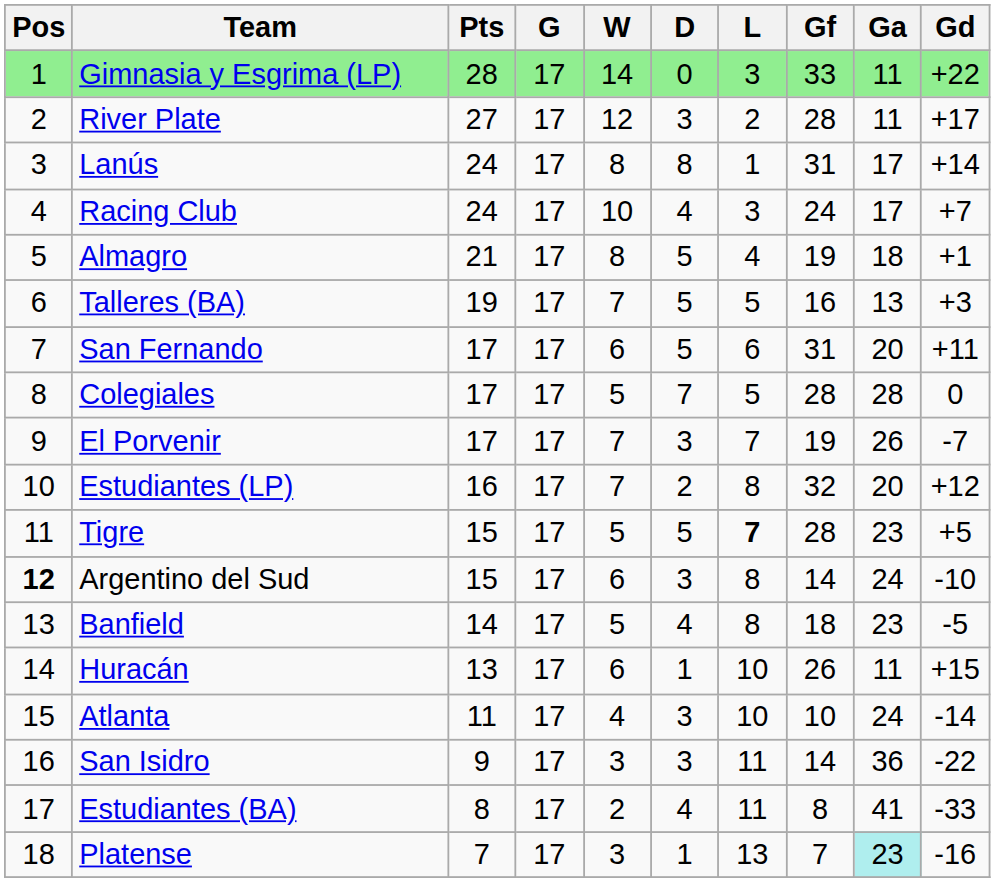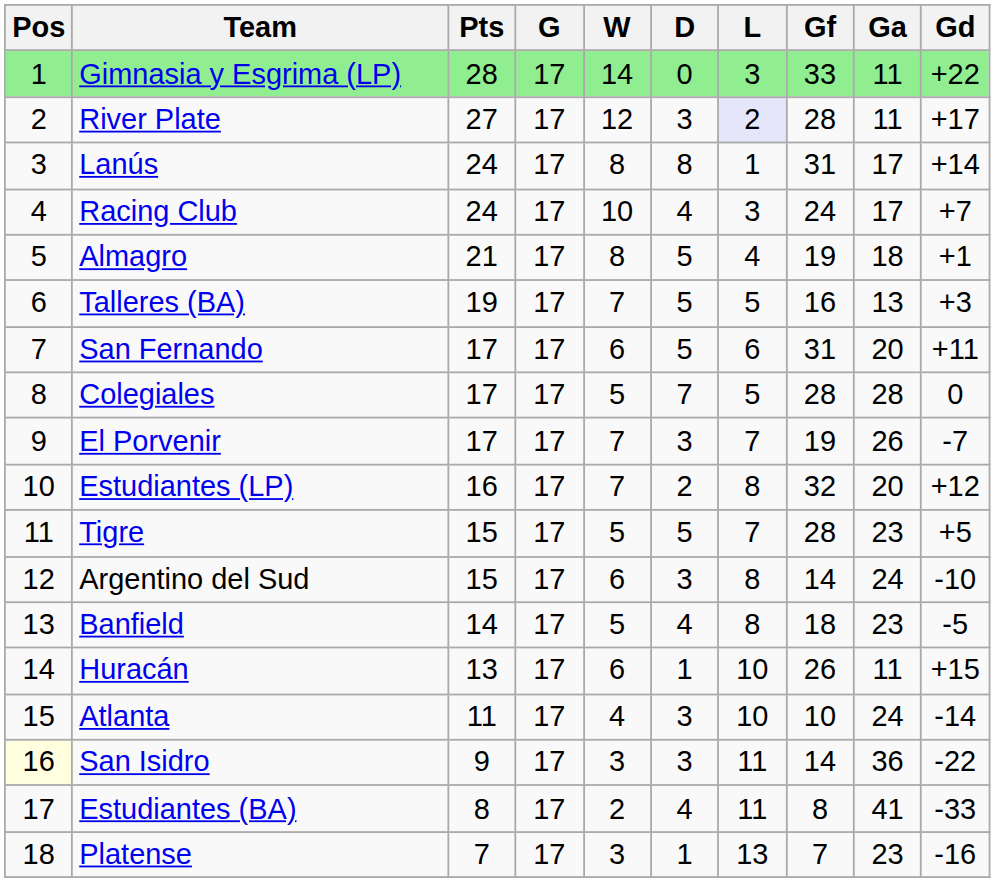(752, 119) no background -> (752, 119) lavender background
(752, 532) bold -> (752, 532) normal
(39, 578) bold -> (39, 578) normal
(39, 762) no background -> (39, 762) lightyellow background
(888, 854) paleturquoise background -> (888, 854) no background
